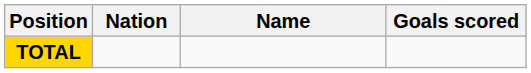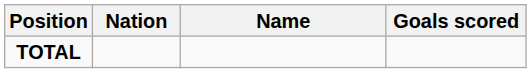(49, 52) gold background -> (49, 52) no background
